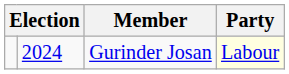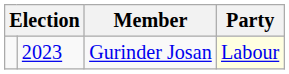(42, 52) 2024 -> (42, 52) 2023
